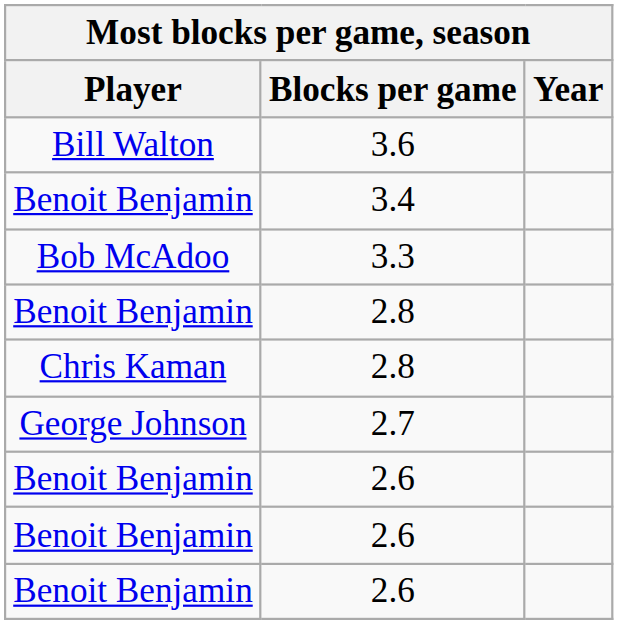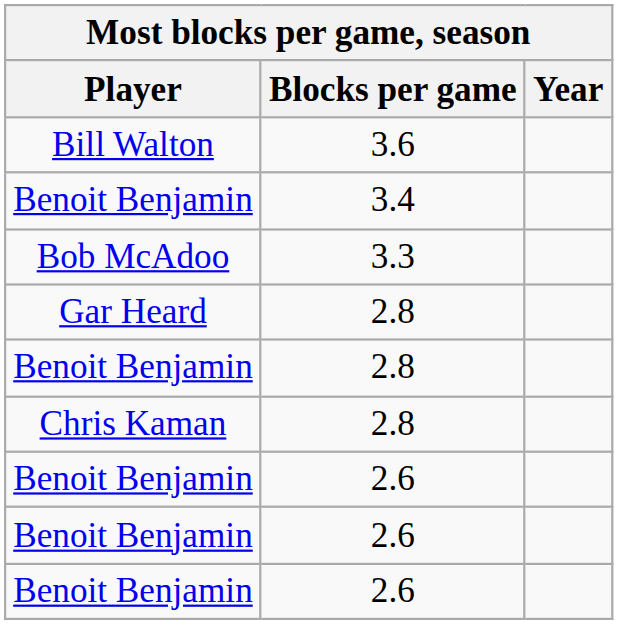+ row: (133, 311)
- row: (133, 423)
